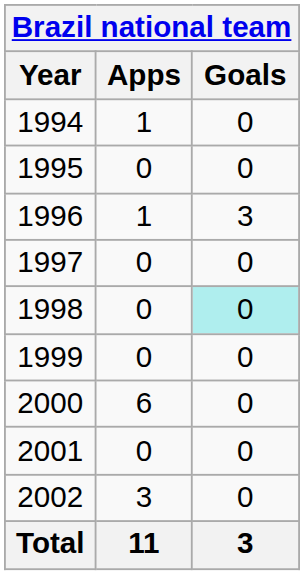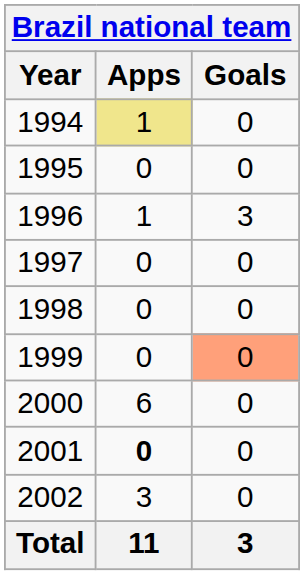(144, 121) no background -> (144, 121) khaki background
(245, 309) paleturquoise background -> (245, 309) no background
(245, 356) no background -> (245, 356) lightsalmon background
(144, 450) normal -> (144, 450) bold
